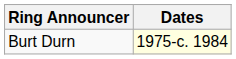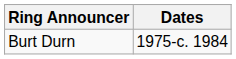(182, 42) lightyellow background -> (182, 42) no background
